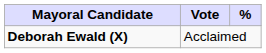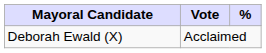(68, 36) bold -> (65, 36) normal
